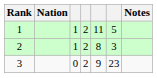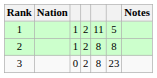(114, 47) 3 -> (114, 47) 8
(98, 64) 9 -> (98, 64) 8
